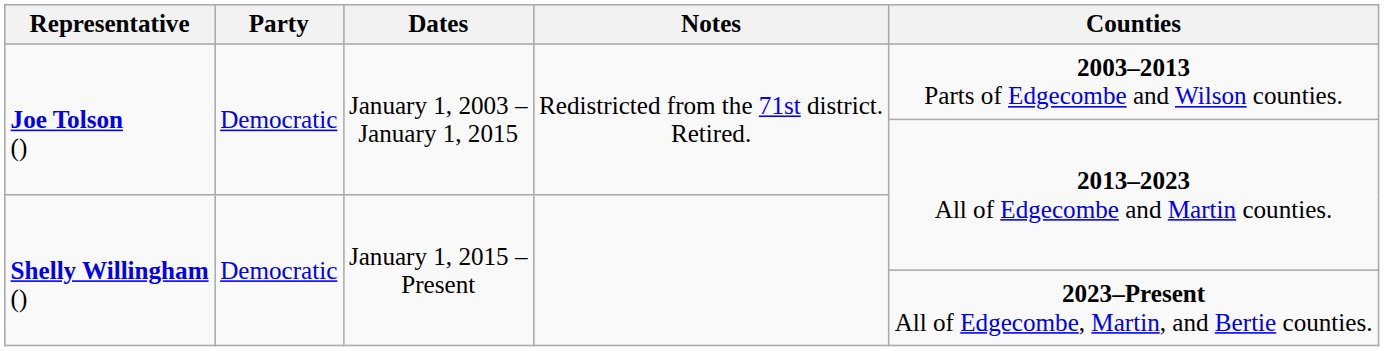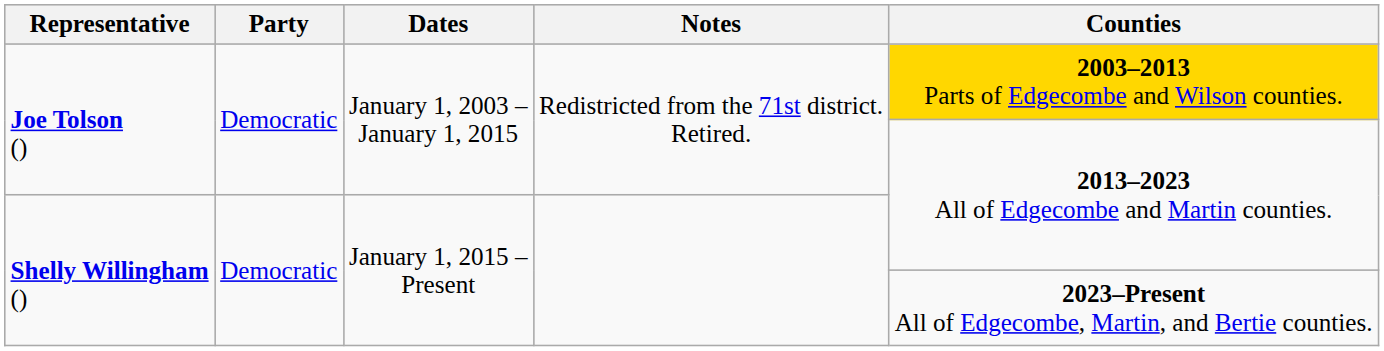(1134, 82) no background -> (1134, 82) gold background
